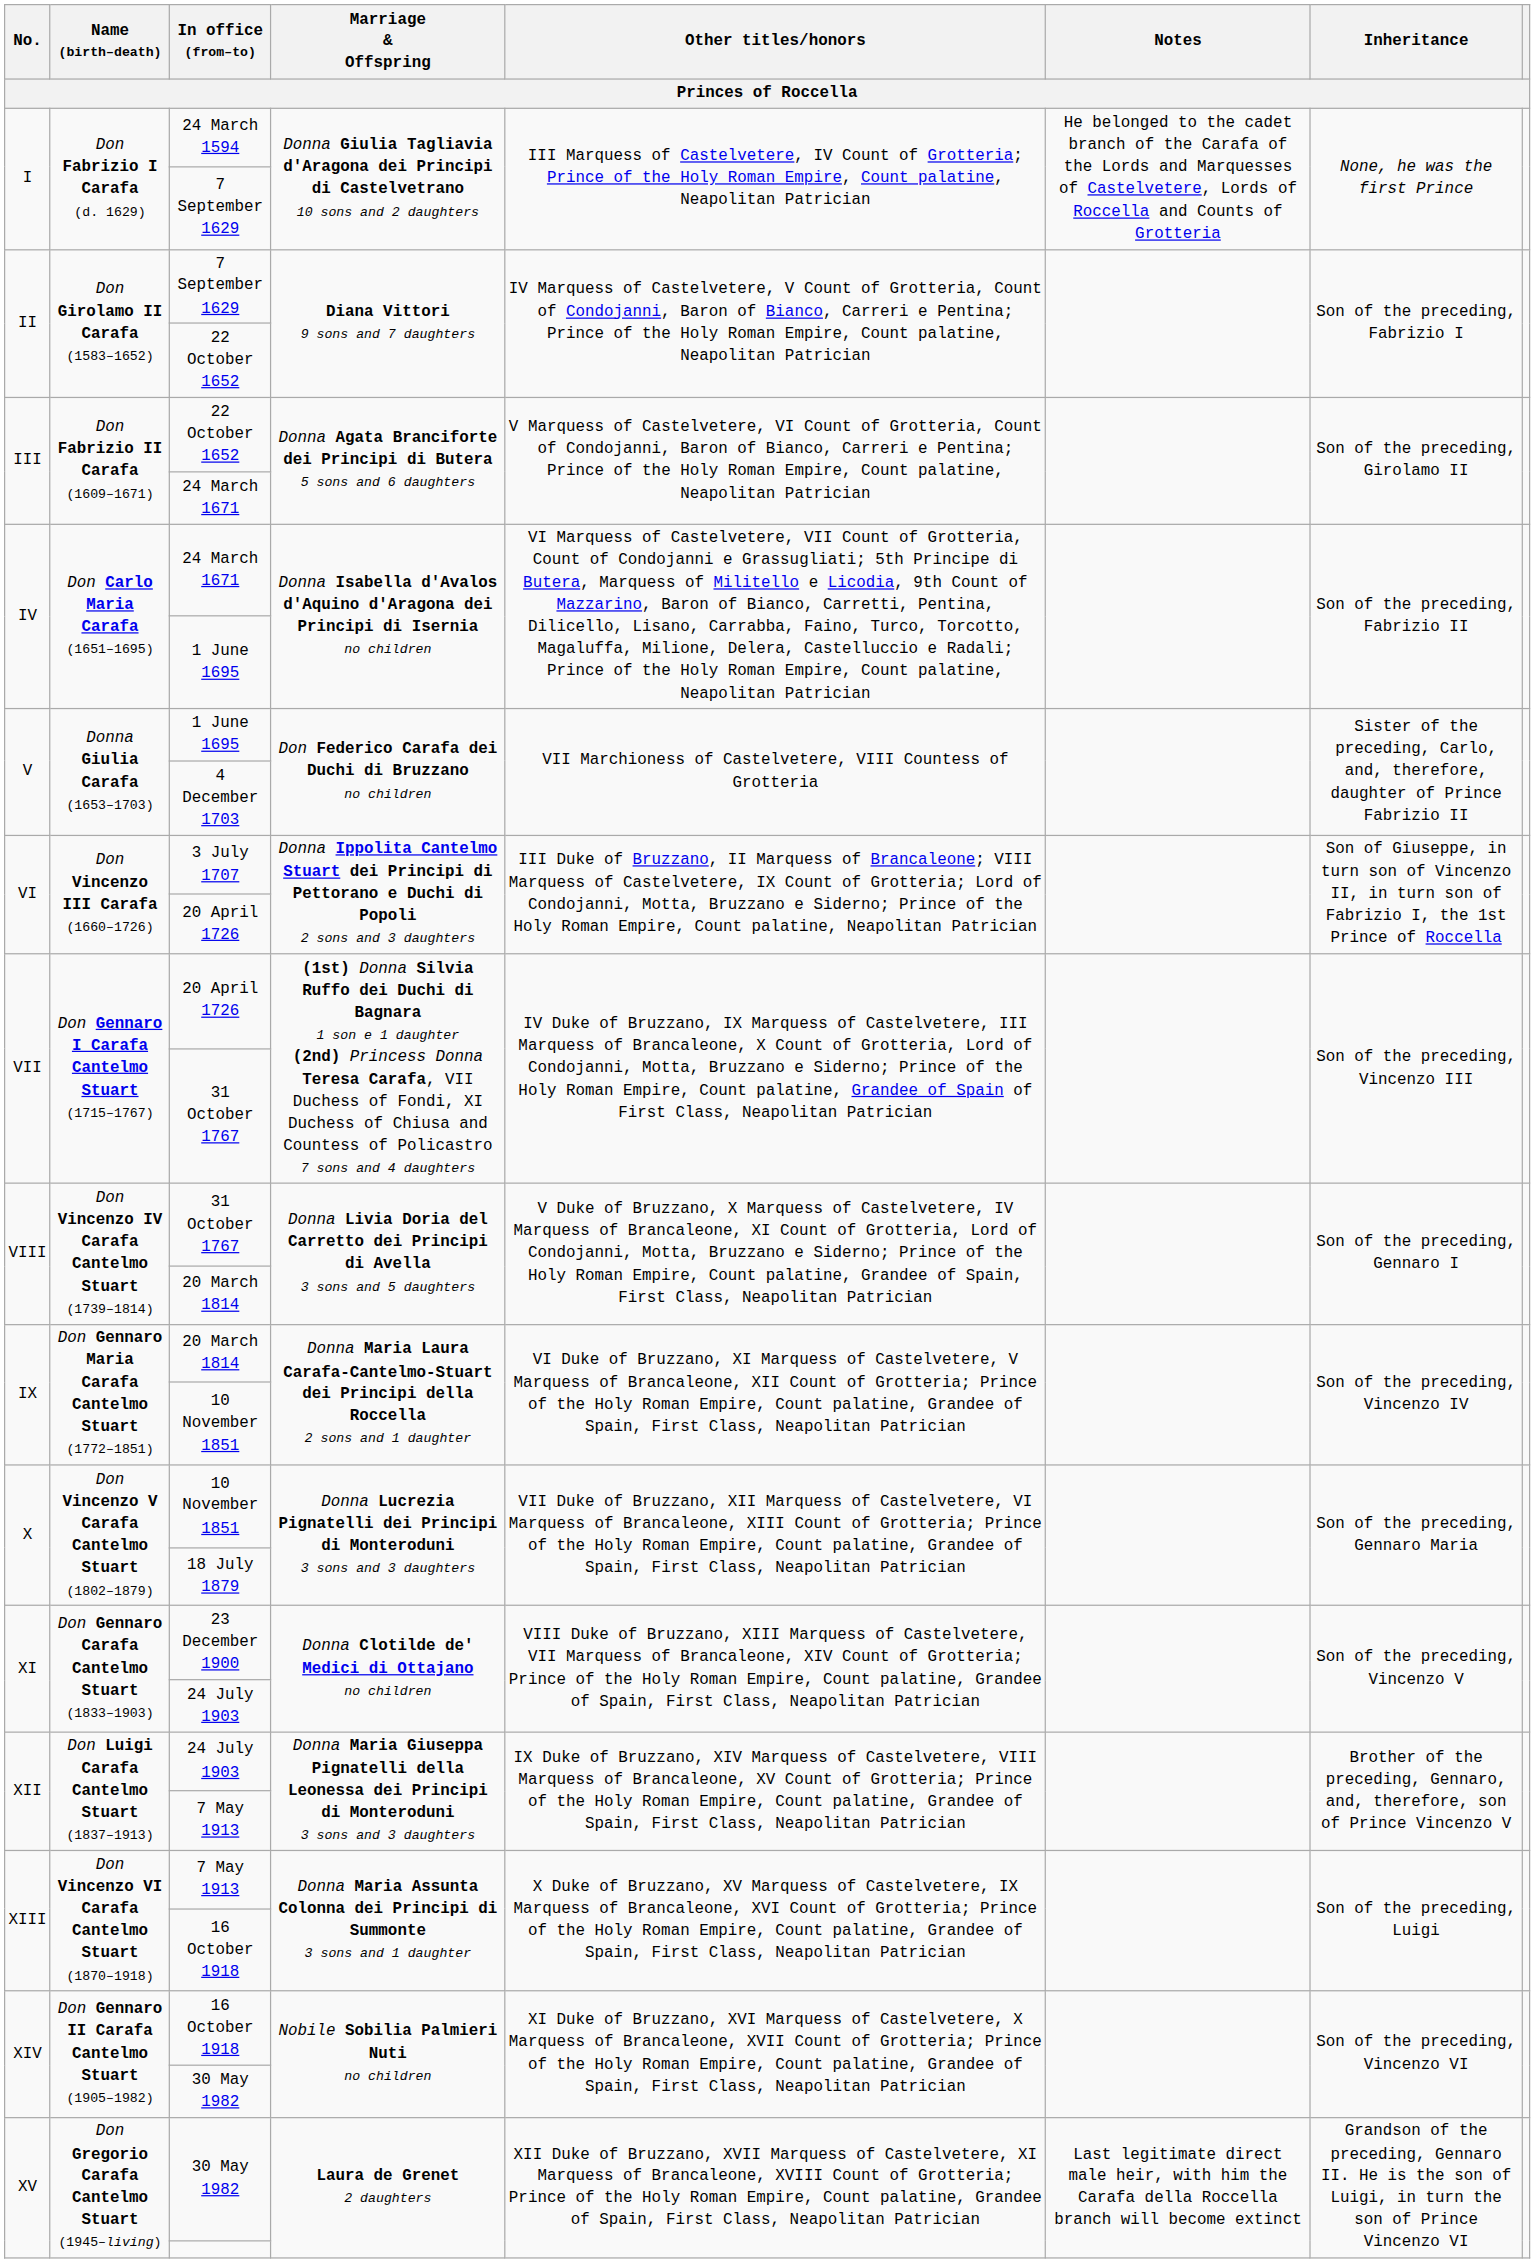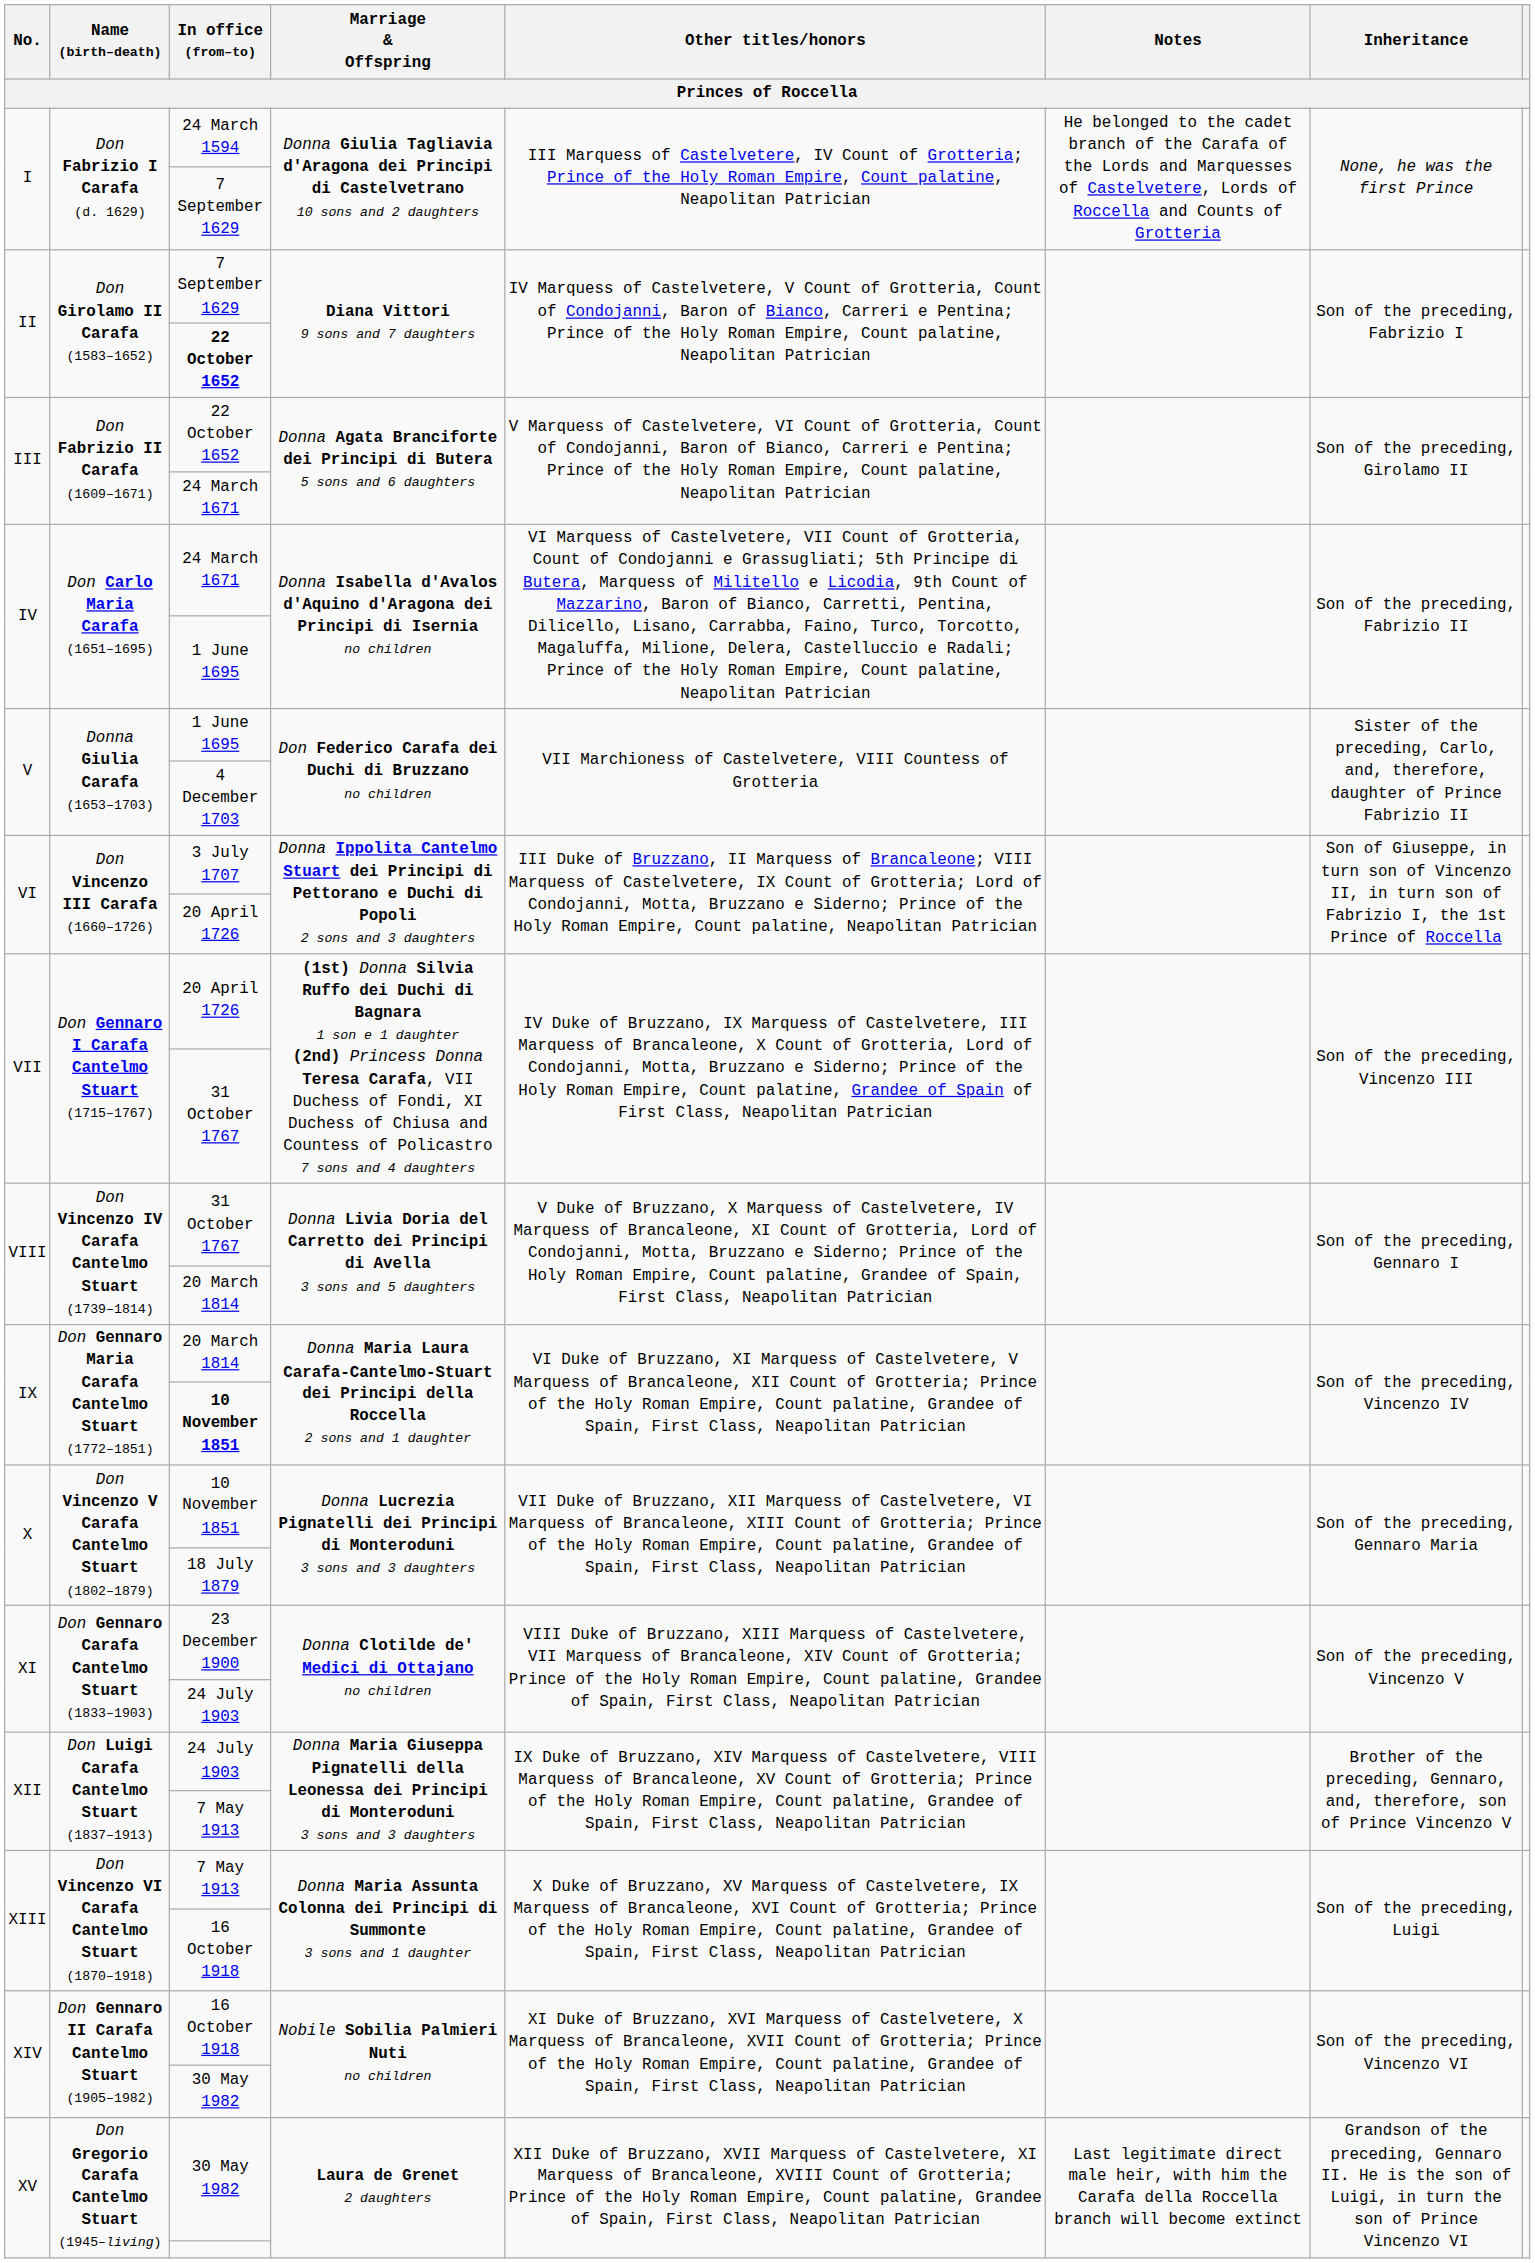(220, 360) normal -> (220, 360) bold
(220, 1423) normal -> (220, 1423) bold
